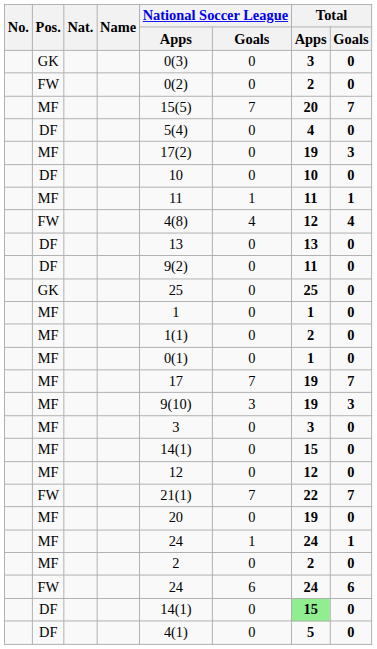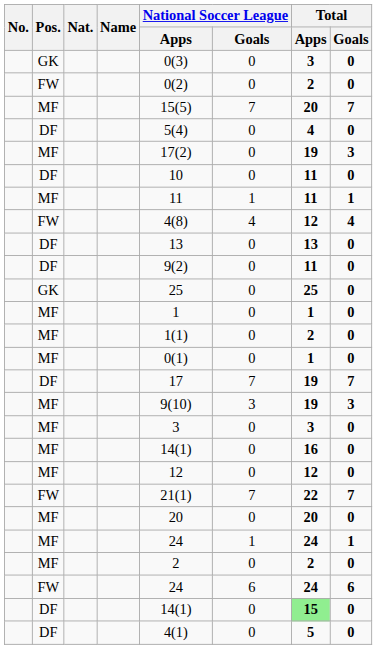(311, 175) 10 -> (311, 175) 11
(48, 381) MF -> (48, 381) DF
(311, 449) 15 -> (311, 449) 16
(311, 518) 19 -> (311, 518) 20
